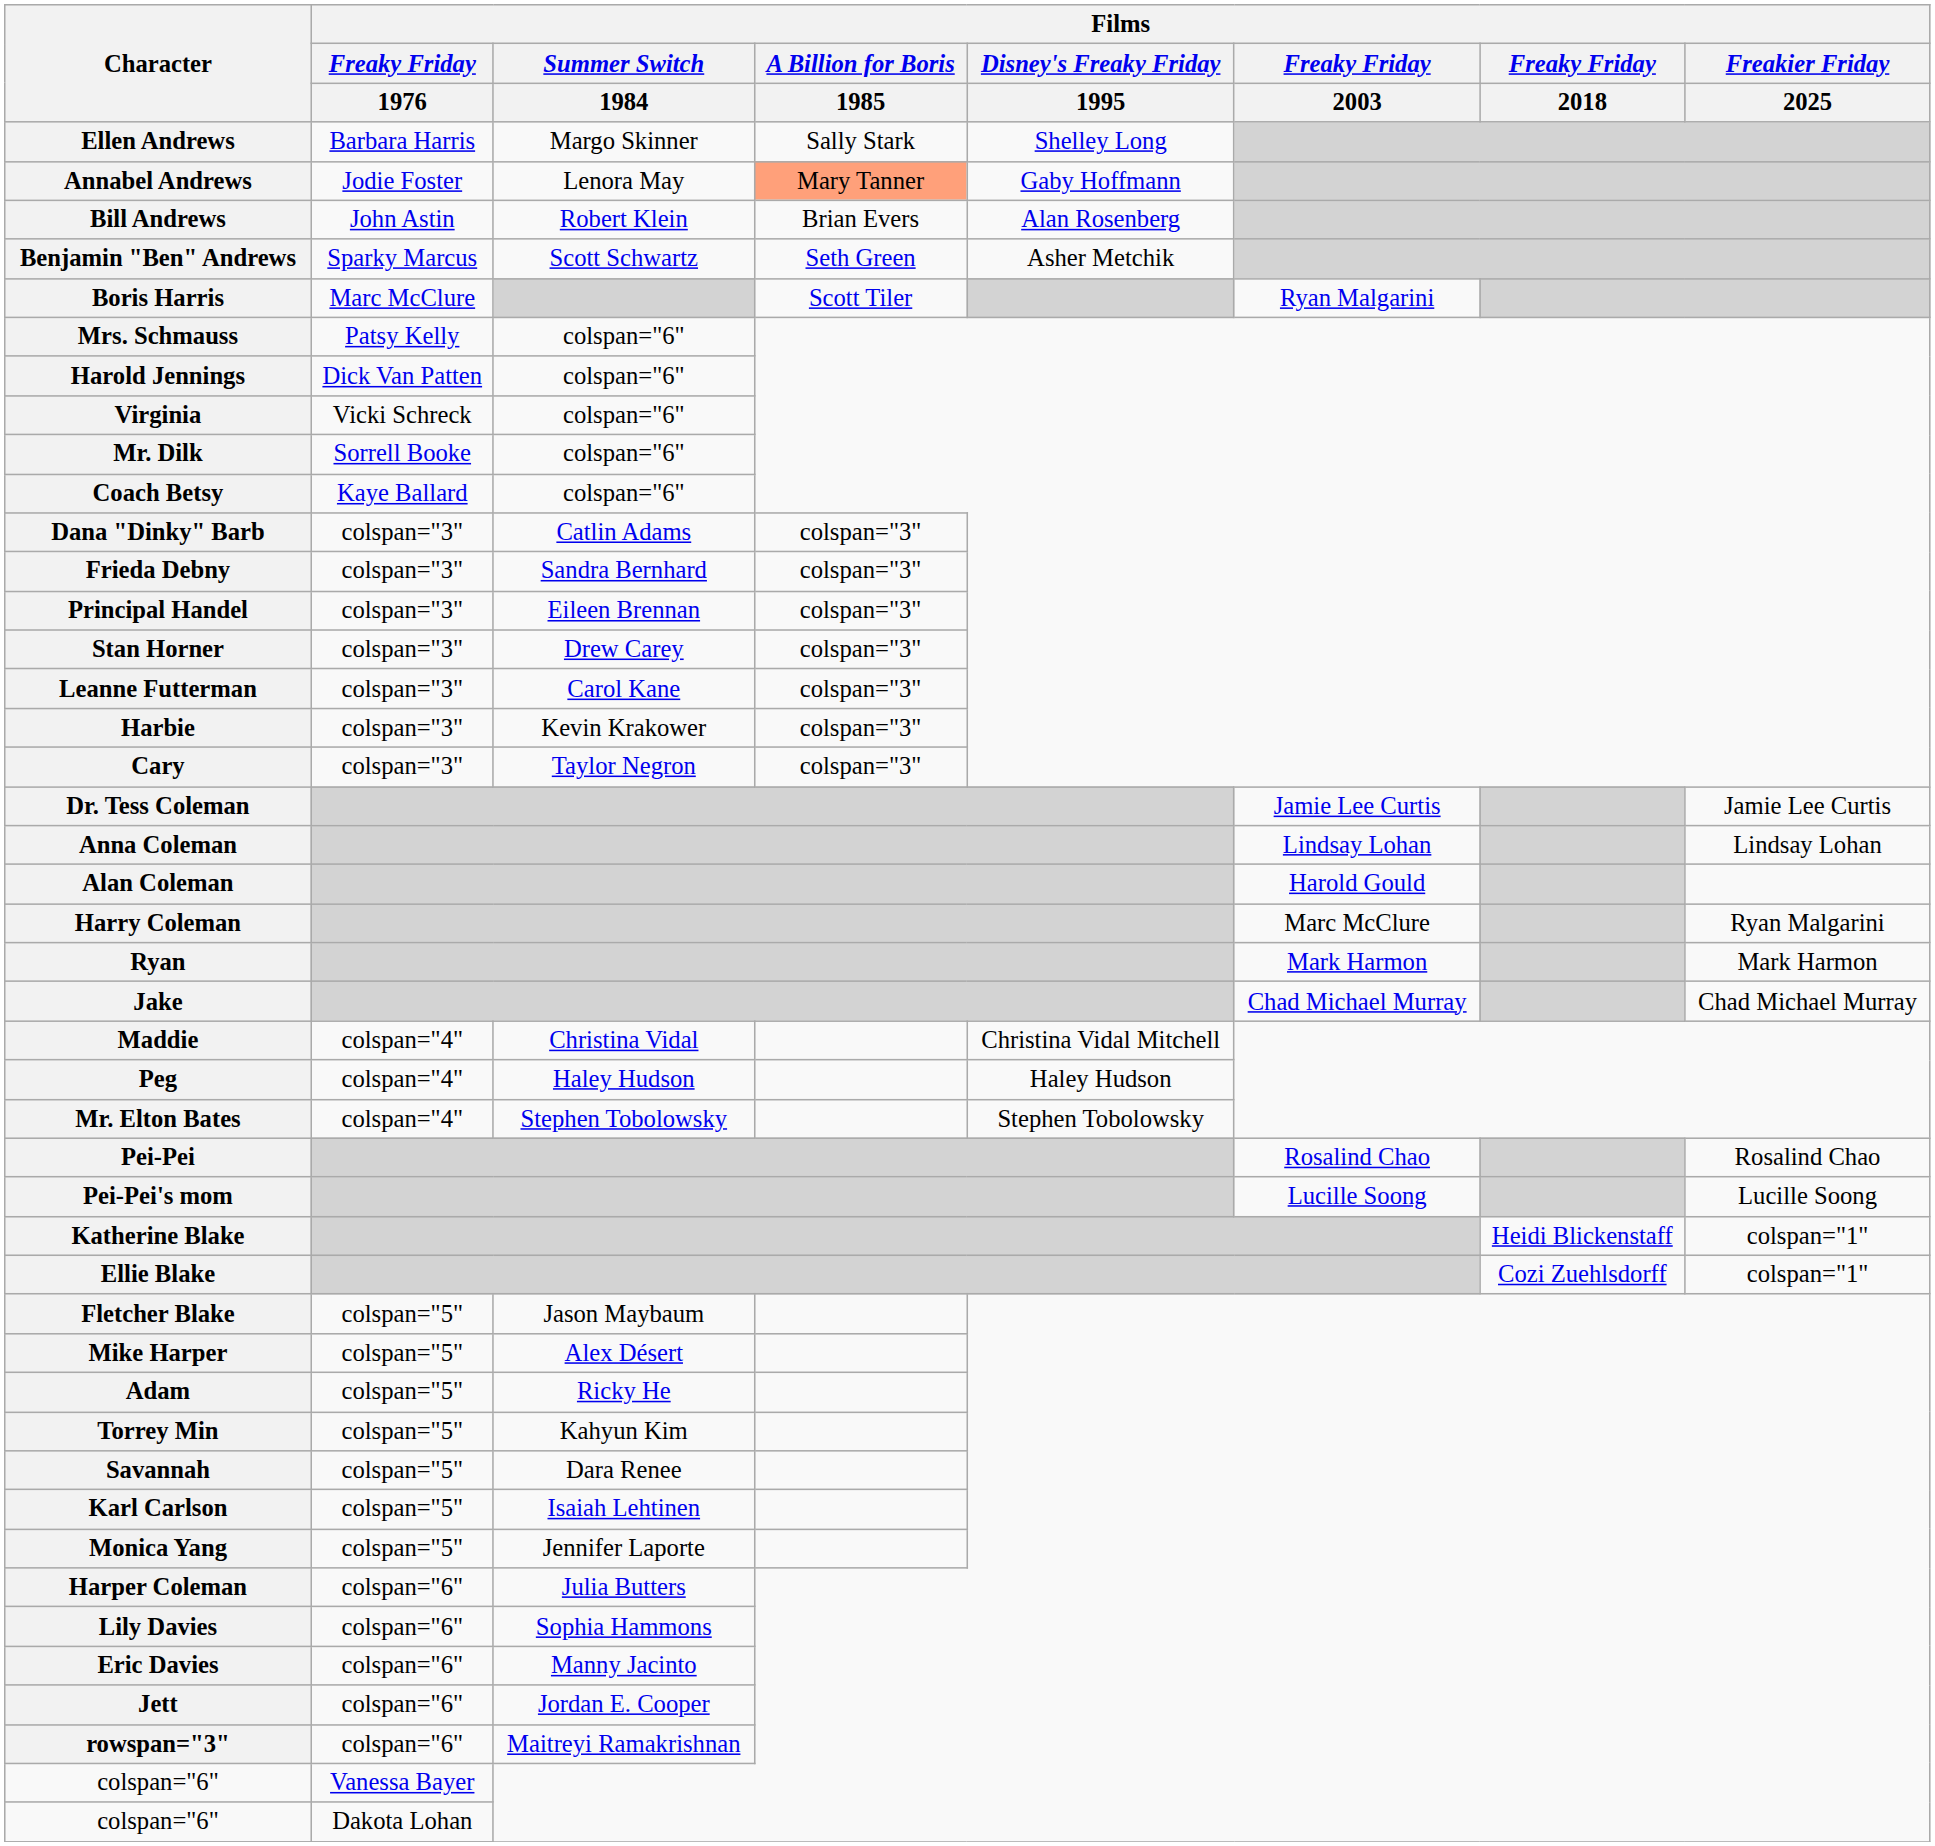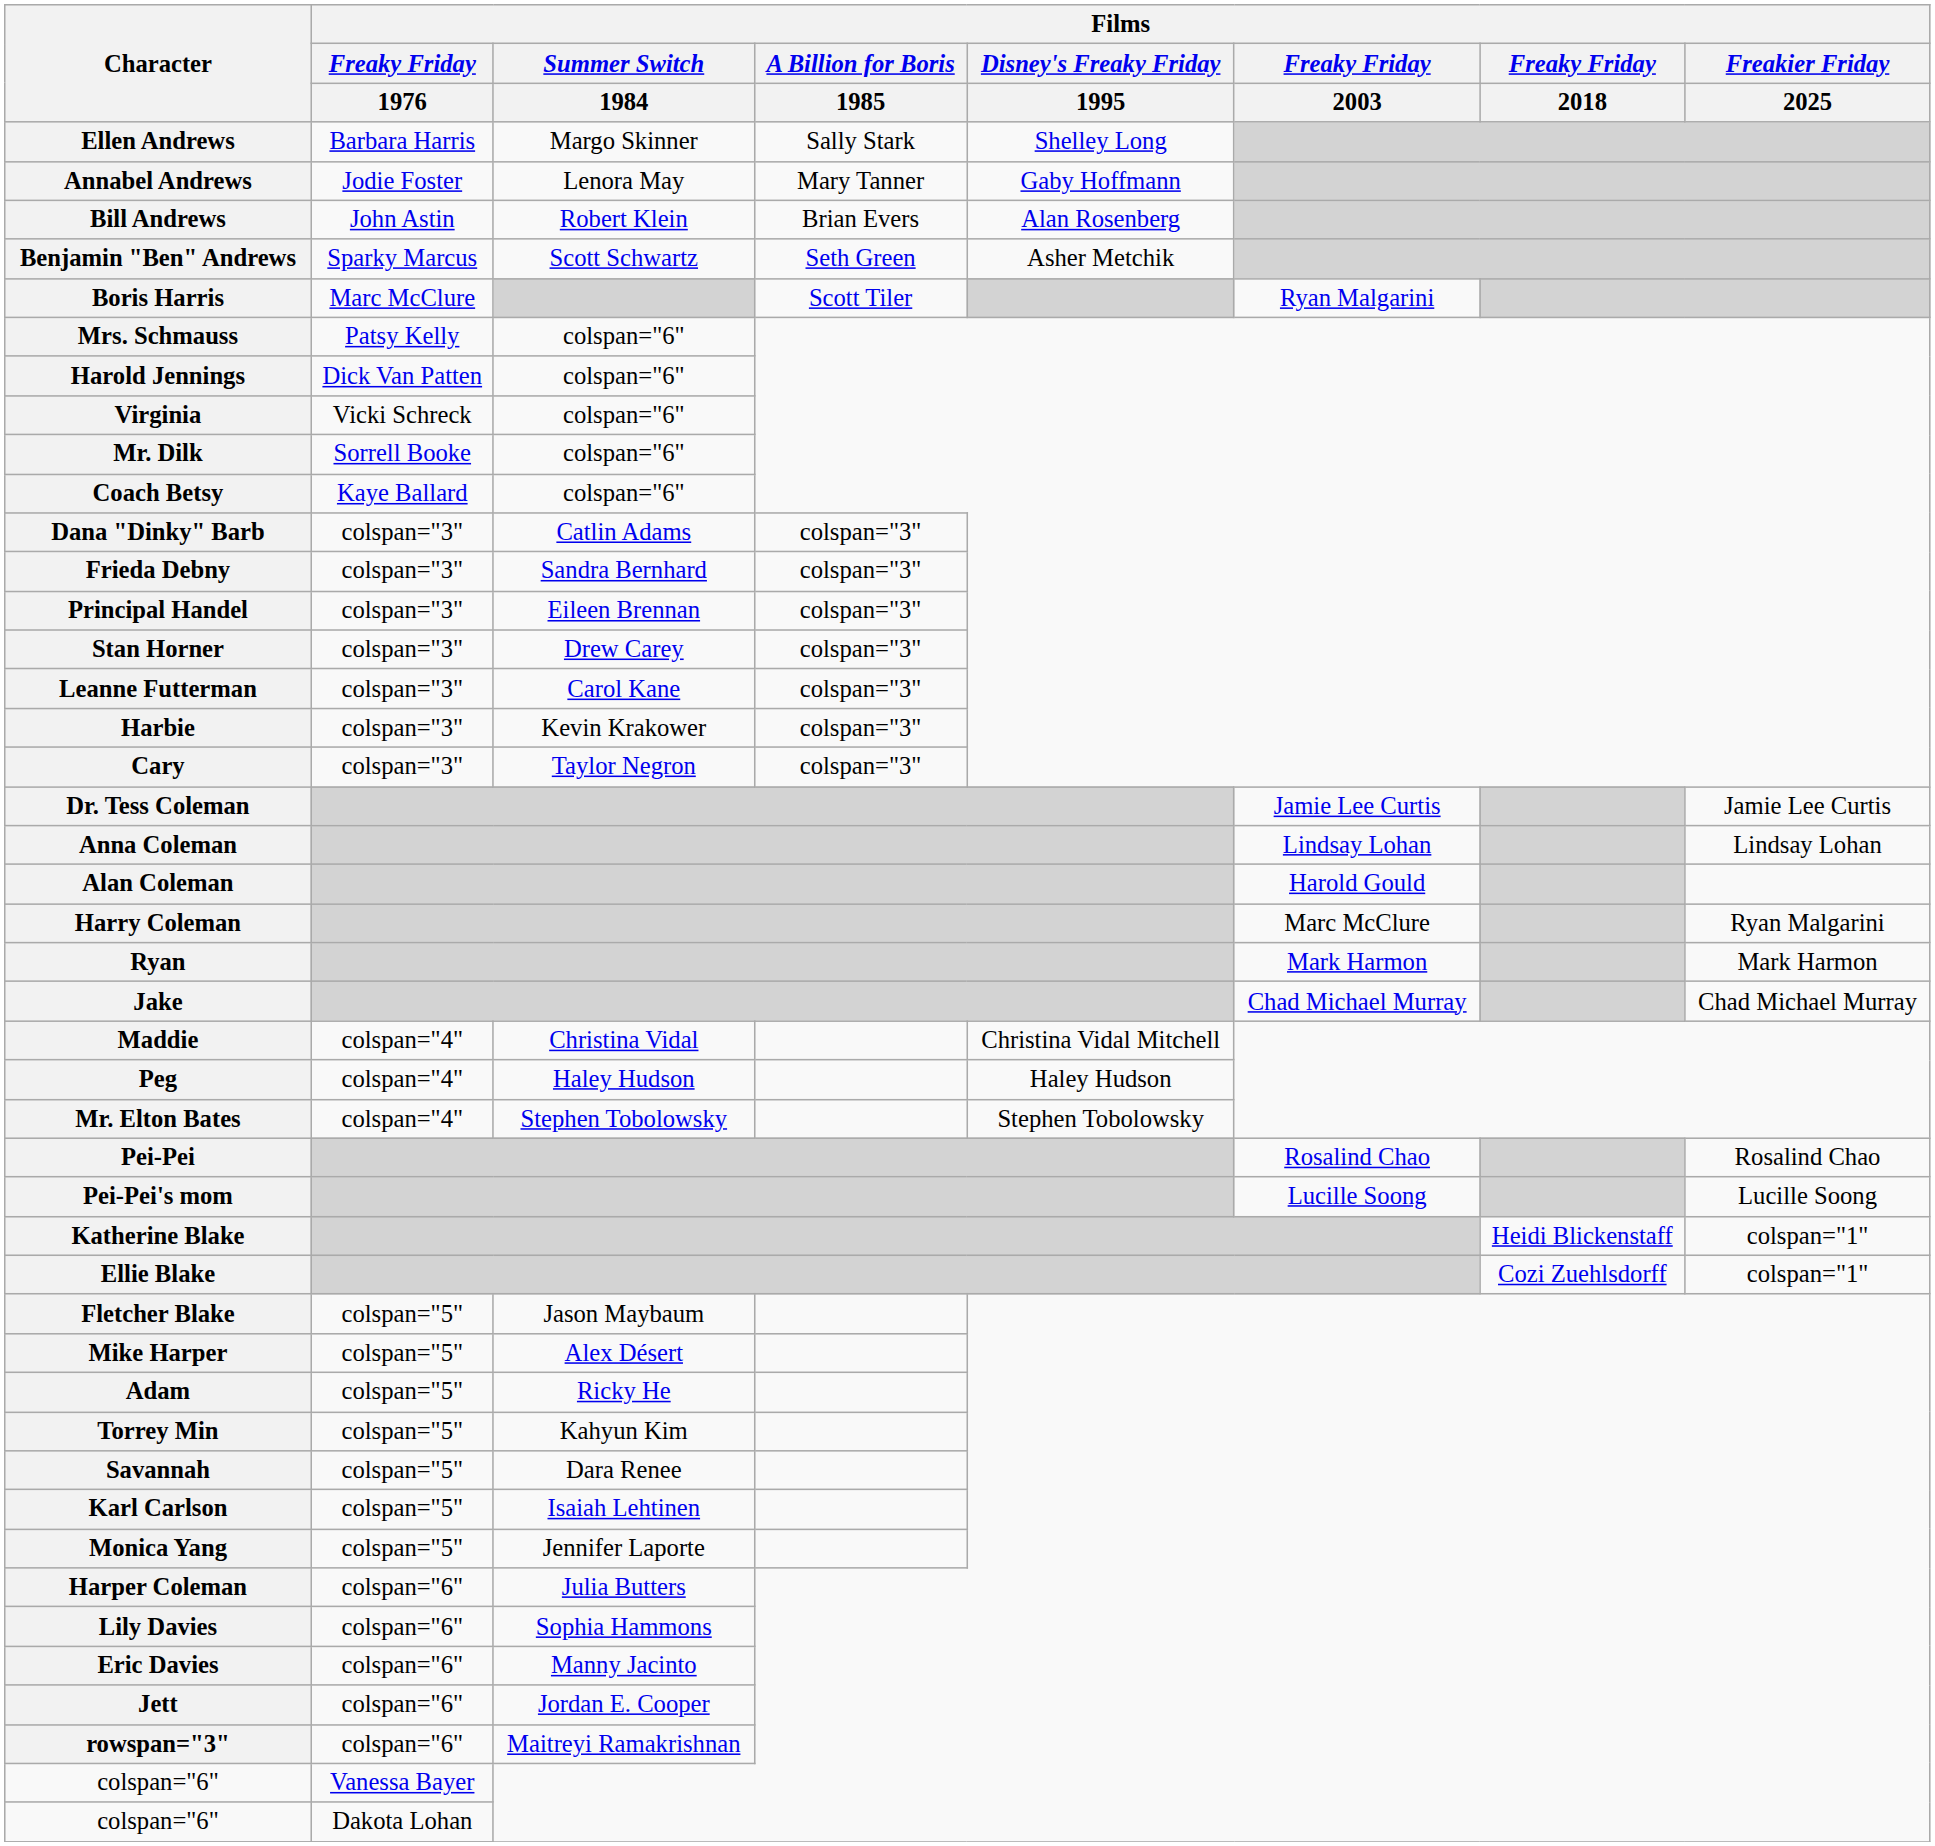(861, 180) lightsalmon background -> (861, 180) no background
